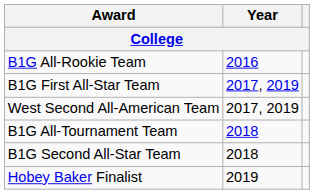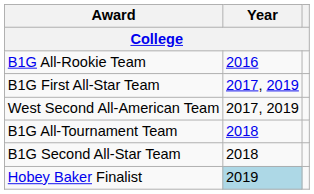(242, 177) no background -> (242, 177) lightblue background
